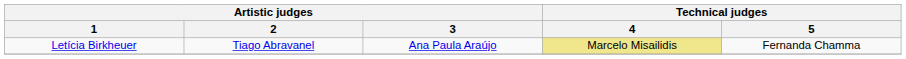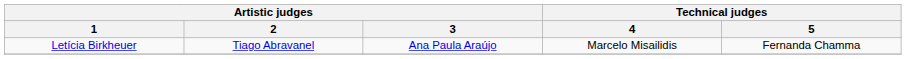(632, 45) khaki background -> (632, 45) no background
